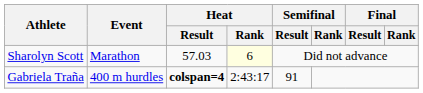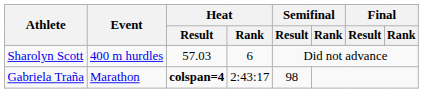(115, 56) Marathon -> (127, 56) 400 m hurdles
(250, 56) lightyellow background -> (250, 56) no background
(127, 77) 400 m hurdles -> (115, 77) Marathon
(292, 77) 91 -> (292, 77) 98
